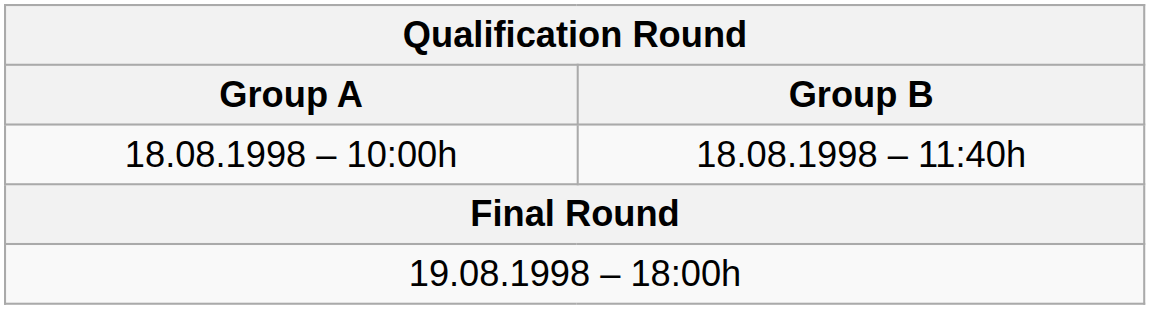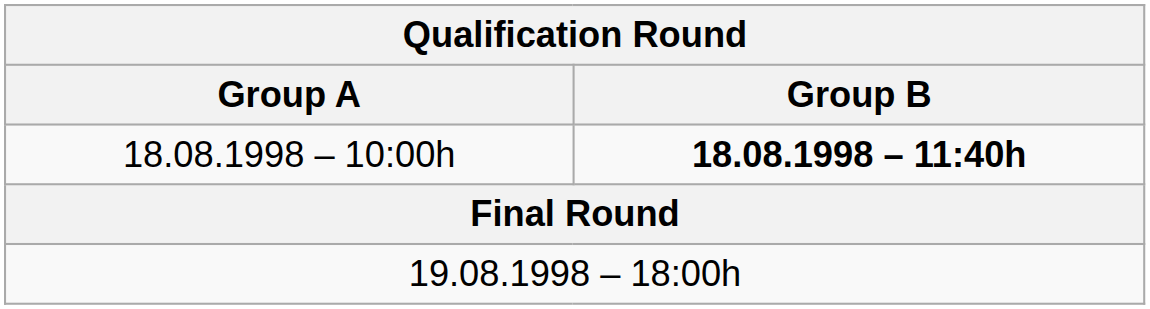(861, 153) normal -> (859, 153) bold
